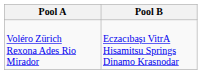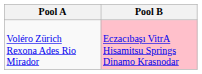(141, 50) no background -> (141, 50) pink background
